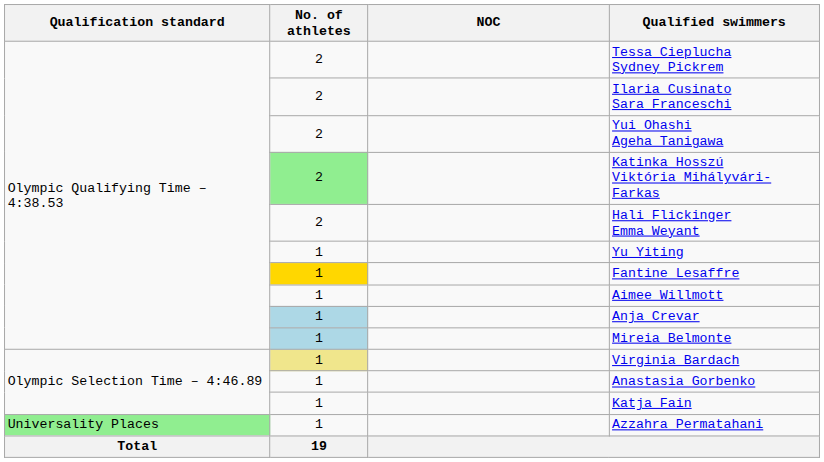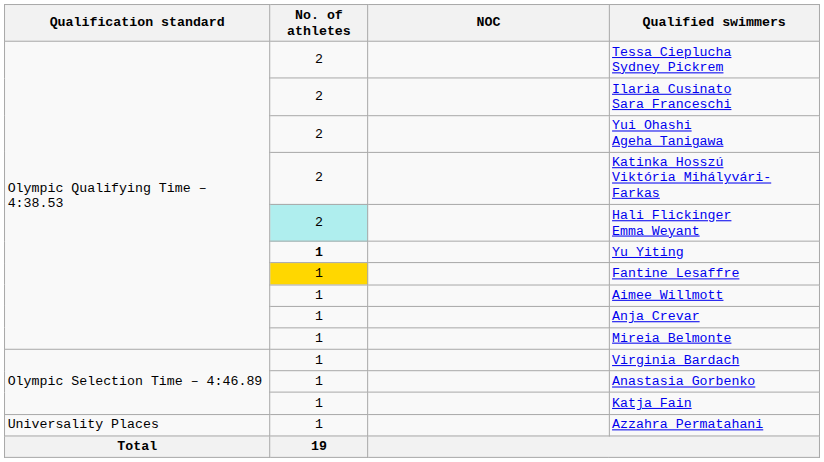(319, 178) lightgreen background -> (319, 178) no background
(319, 223) no background -> (319, 223) paleturquoise background
(319, 252) normal -> (319, 252) bold
(319, 317) lightblue background -> (319, 317) no background
(319, 339) lightblue background -> (319, 339) no background
(319, 360) khaki background -> (319, 360) no background
(83, 425) lightgreen background -> (83, 425) no background
